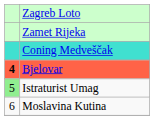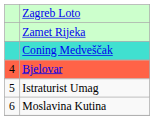(12, 69) bold -> (12, 69) normal
(12, 87) lightgreen background -> (12, 87) no background
